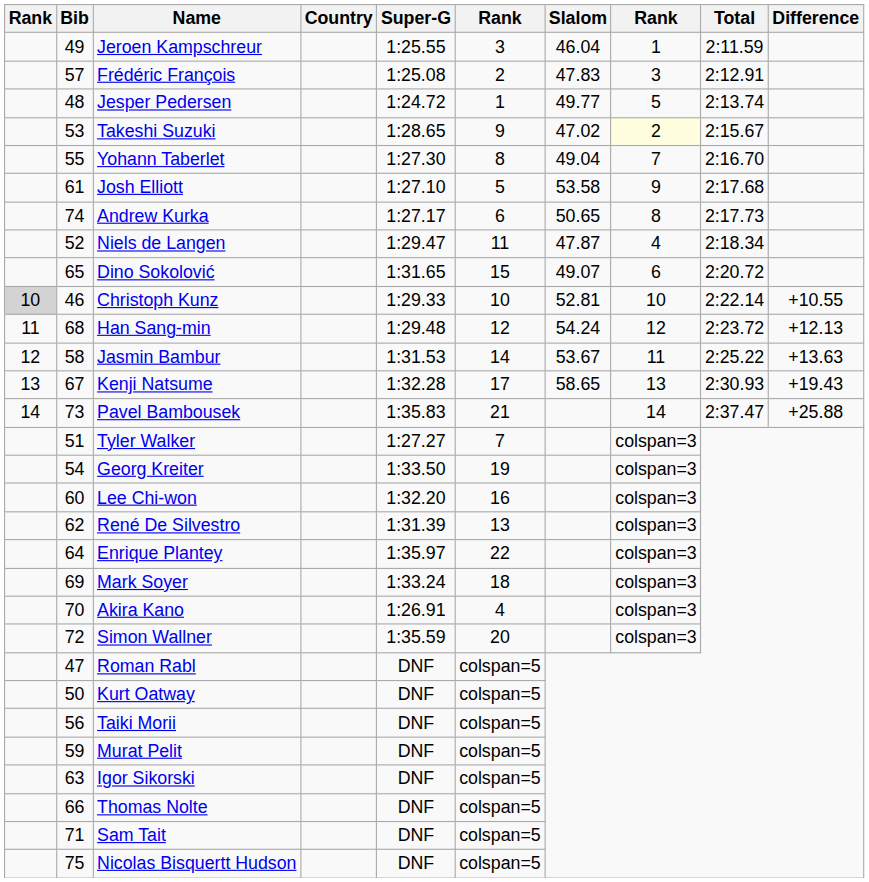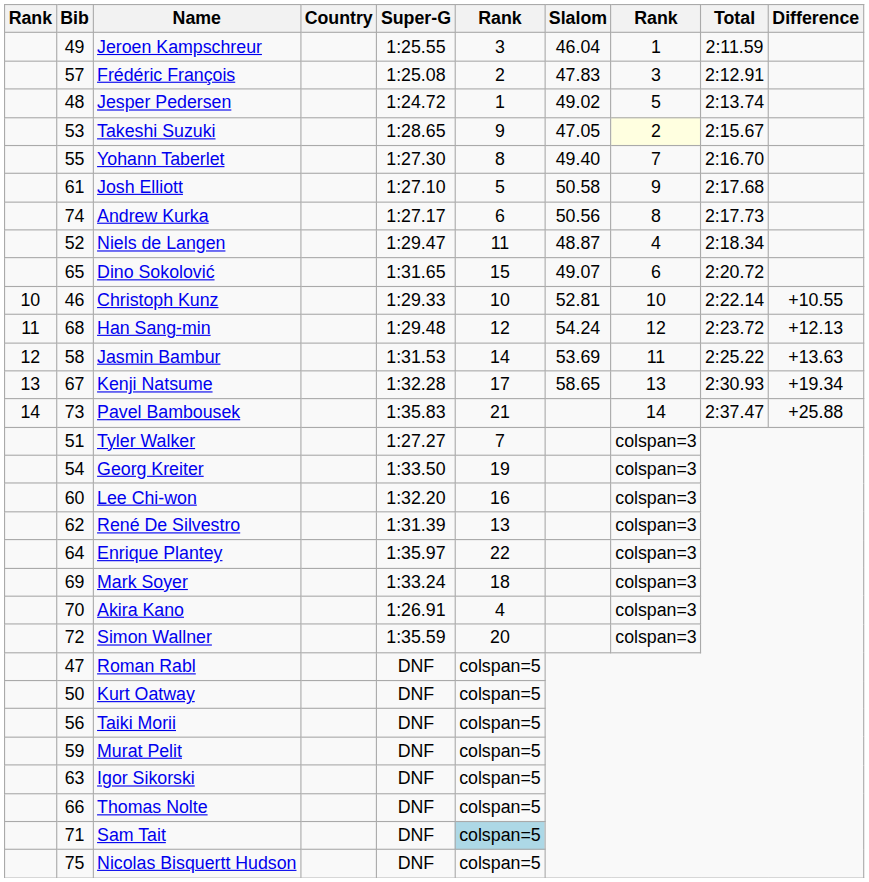(578, 103) 49.77 -> (578, 103) 49.02
(578, 131) 47.02 -> (578, 131) 47.05
(578, 159) 49.04 -> (578, 159) 49.40
(578, 187) 53.58 -> (578, 187) 50.58
(578, 215) 50.65 -> (578, 215) 50.56
(578, 243) 47.87 -> (578, 243) 48.87
(30, 300) lightgrey background -> (30, 300) no background
(578, 356) 53.67 -> (578, 356) 53.69
(816, 384) +19.43 -> (816, 384) +19.34
(500, 835) no background -> (500, 835) lightblue background
